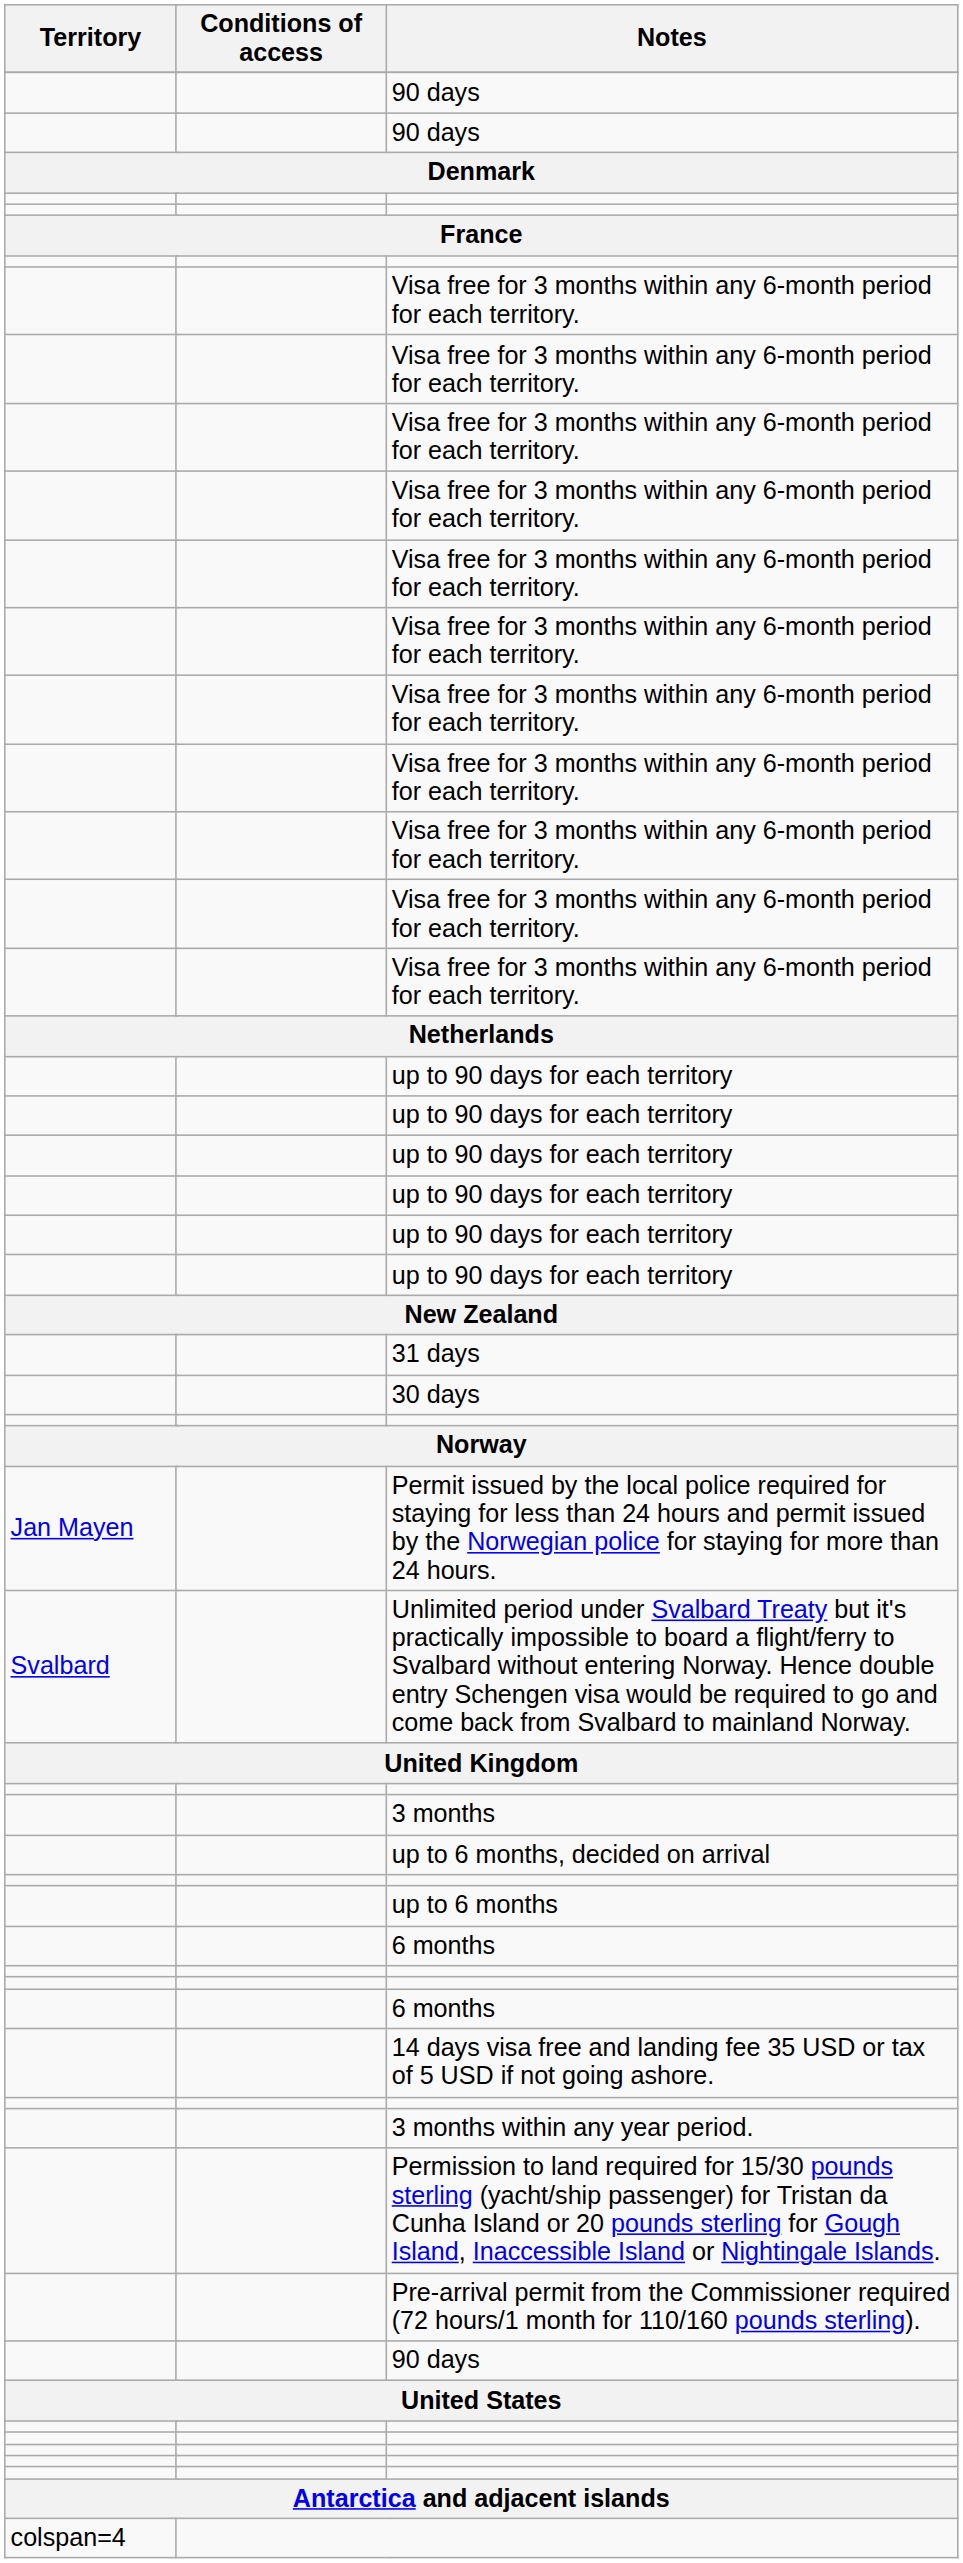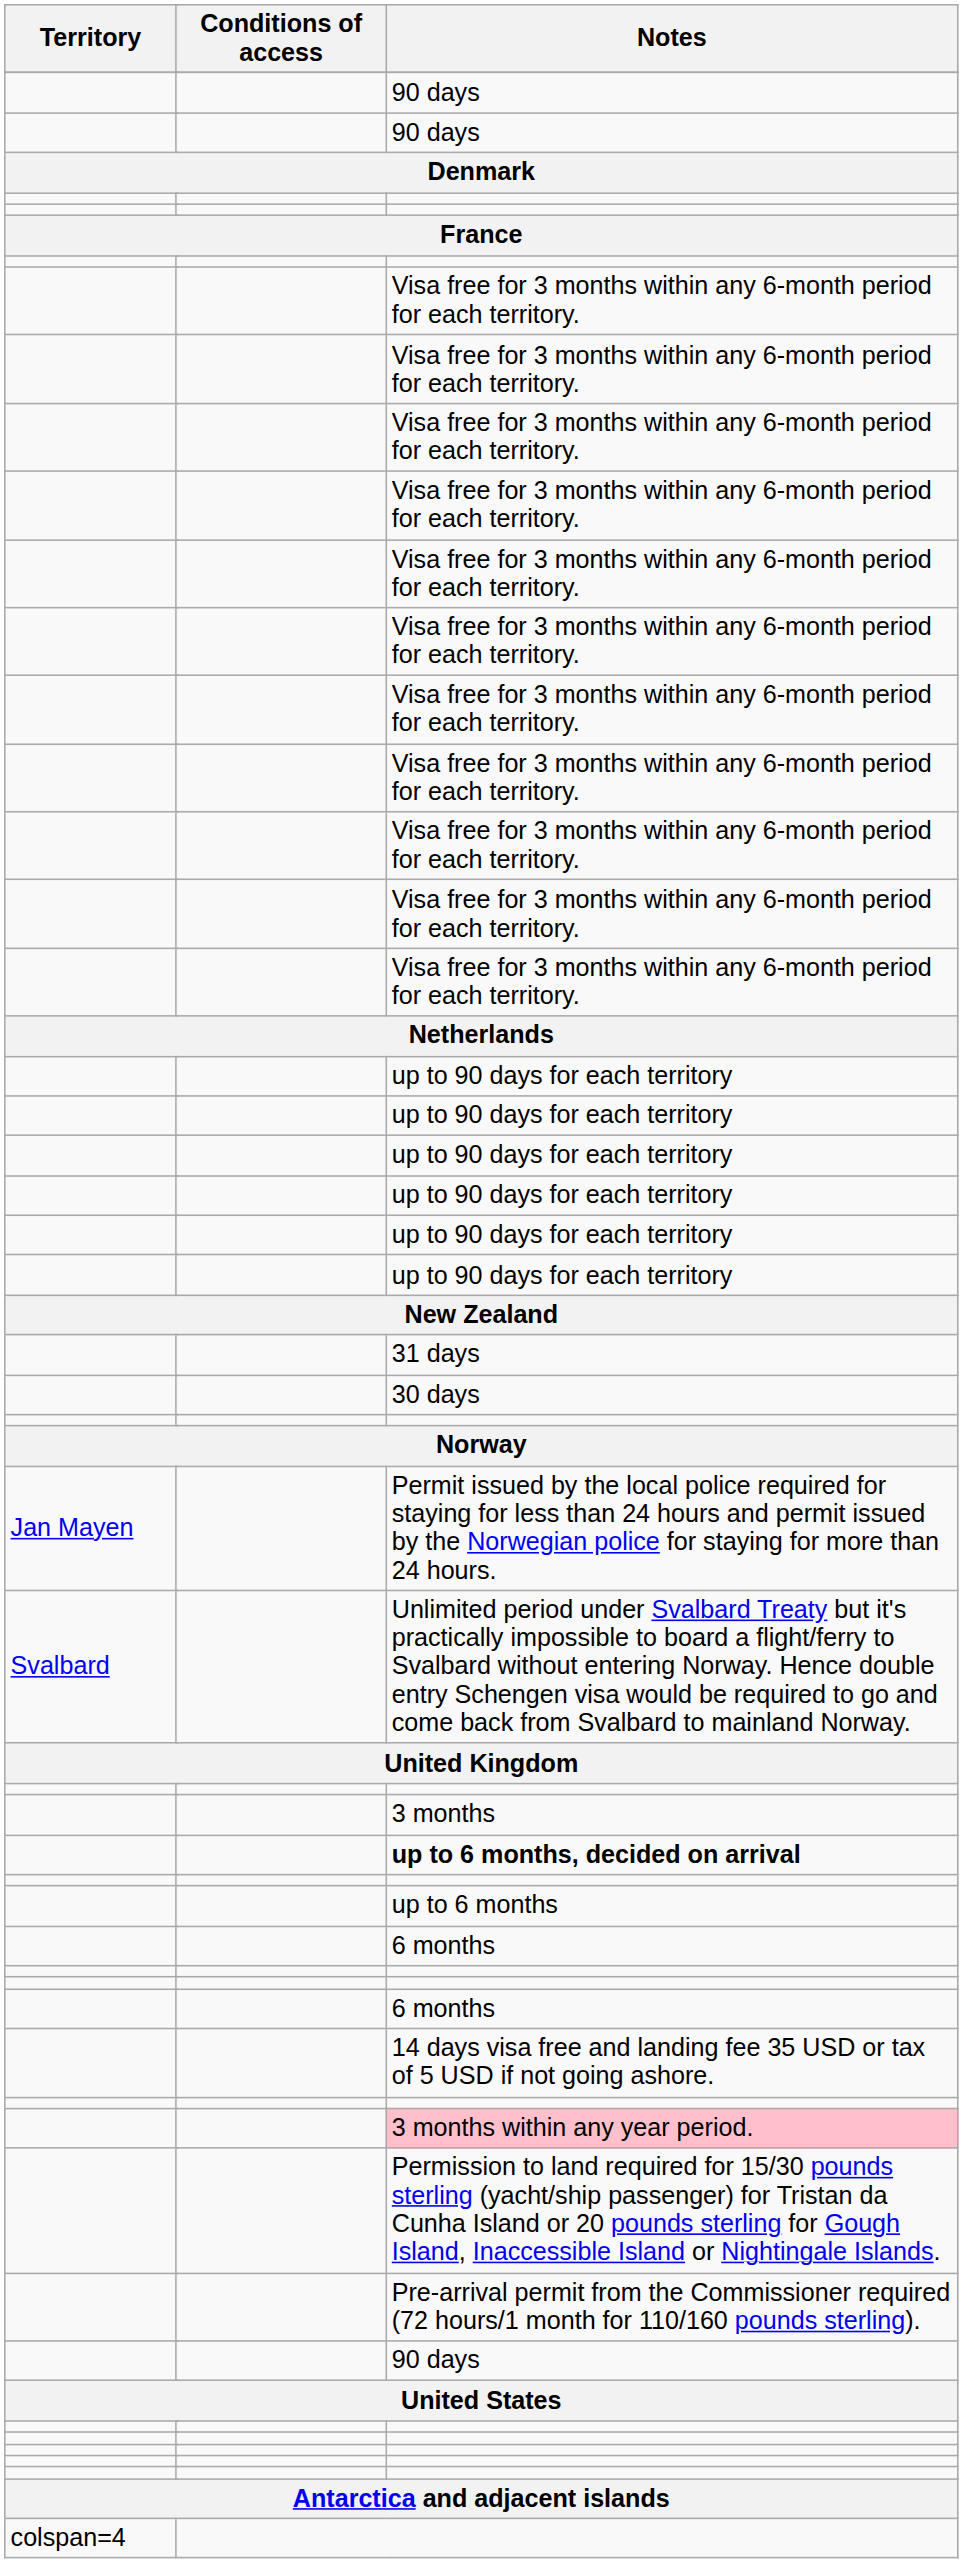(581, 1854) normal -> (596, 1854) bold
(573, 2128) no background -> (573, 2128) pink background
